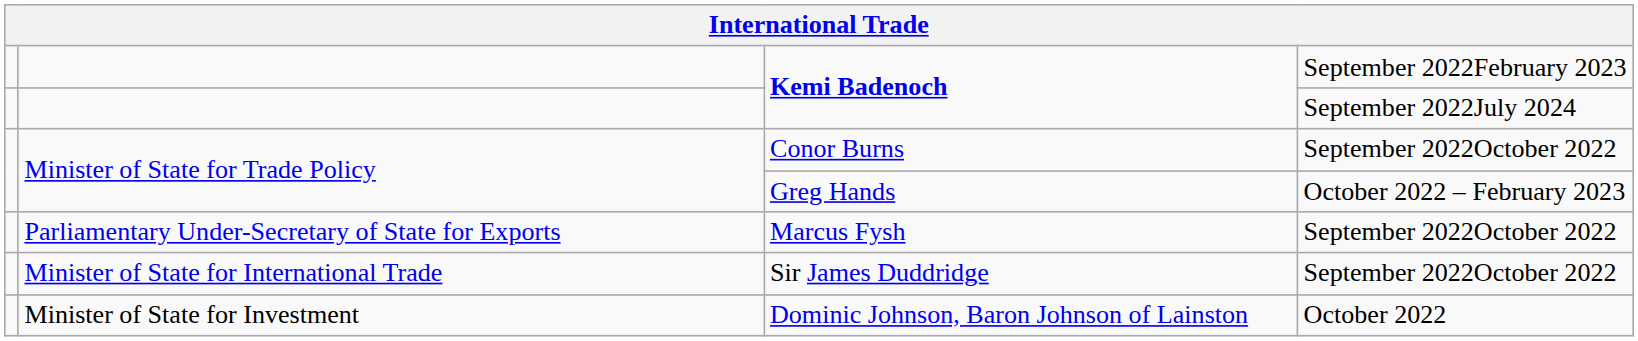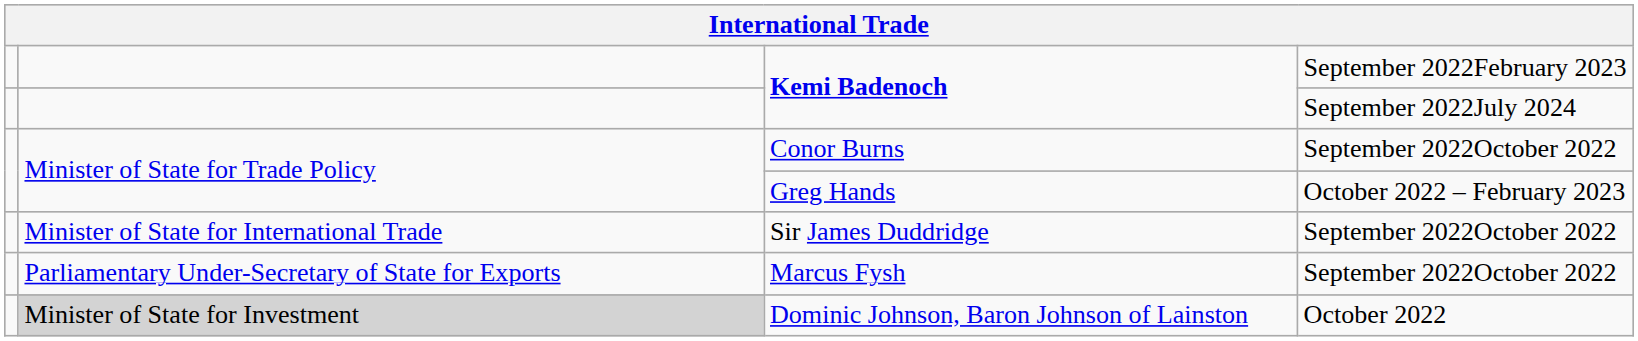rows swapped: (879, 273) <-> (838, 231)
(192, 314) no background -> (192, 314) lightgrey background
